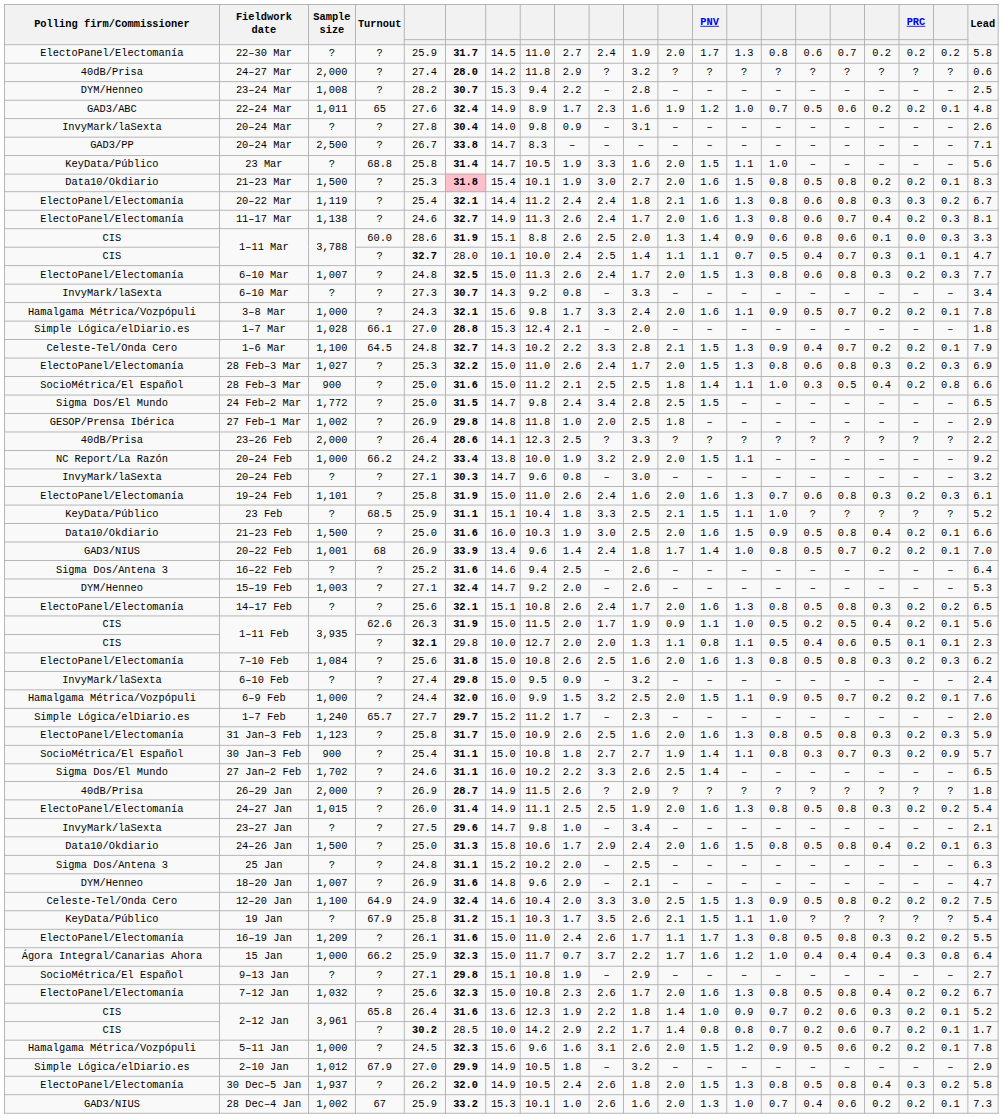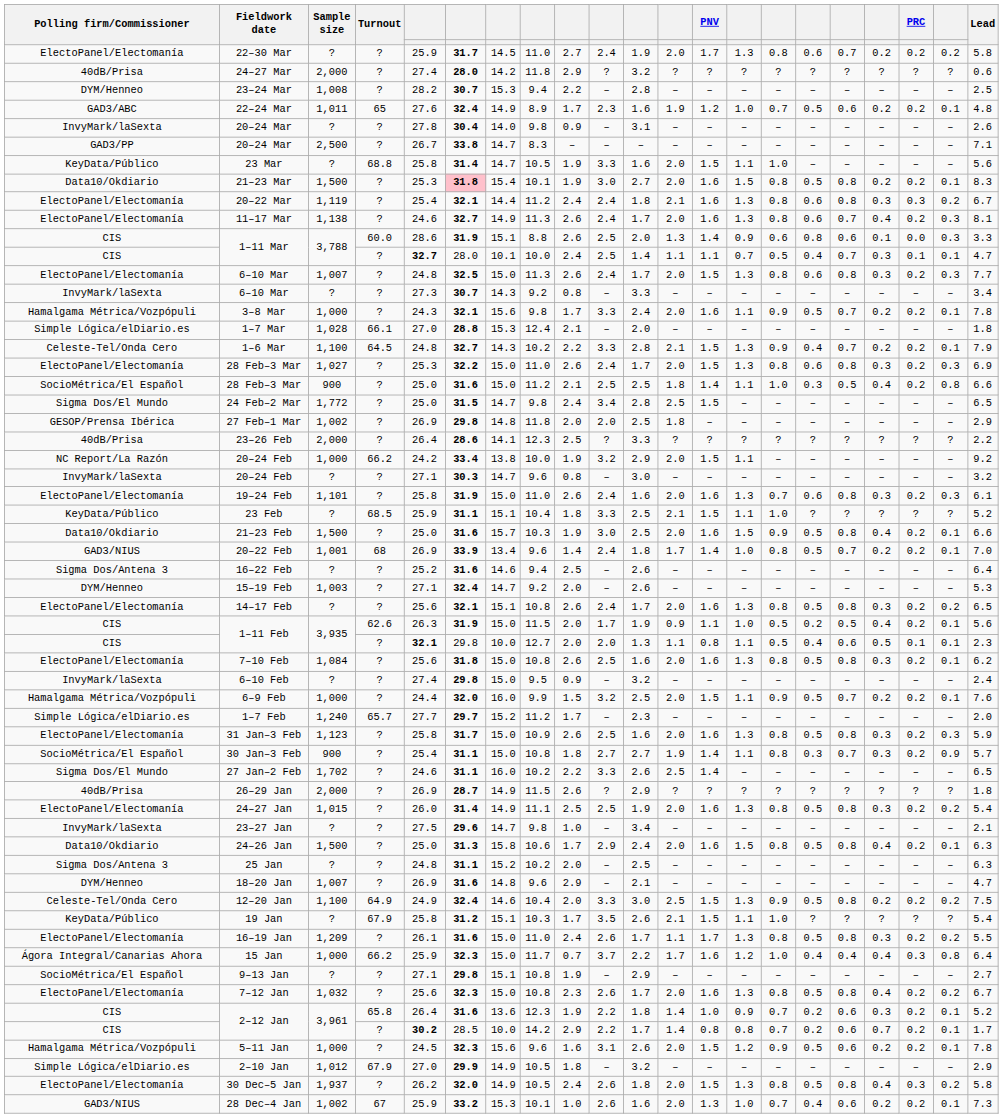(572, 423) 1.0 -> (572, 423) 2.0
(503, 533) 16.0 -> (503, 533) 15.7
(950, 662) 0.3 -> (950, 662) 0.1
